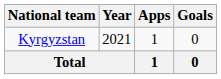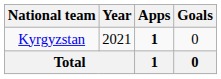(154, 39) normal -> (154, 39) bold
